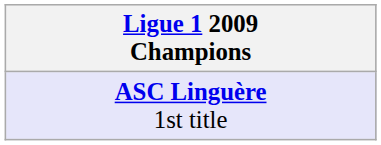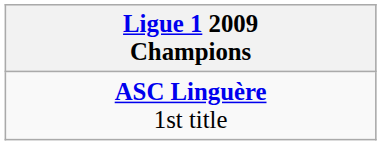(191, 105) lavender background -> (191, 105) no background
